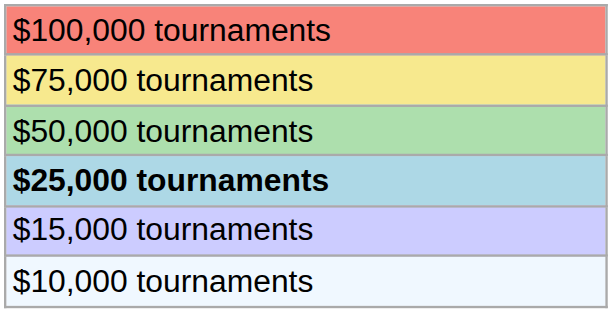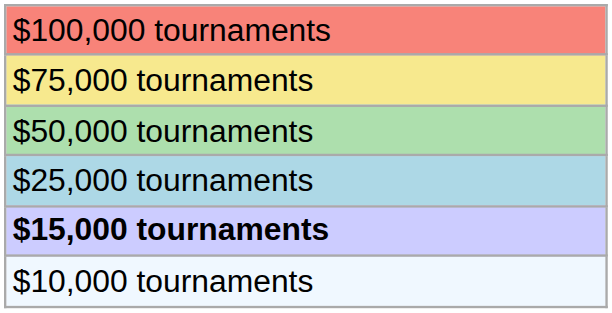(171, 180) bold -> (163, 180) normal
(163, 231) normal -> (171, 231) bold
